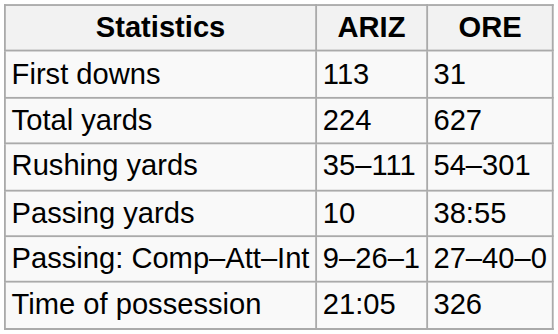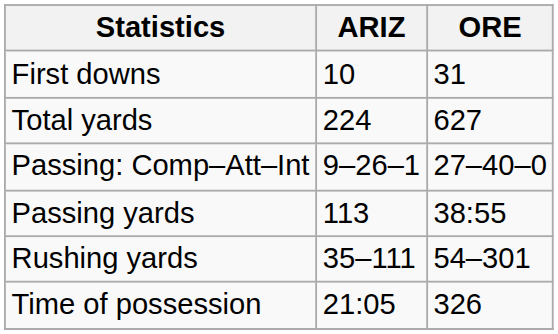(346, 73) 113 -> (339, 73) 10
rows swapped: (105, 166) <-> (161, 258)
(339, 212) 10 -> (346, 212) 113
